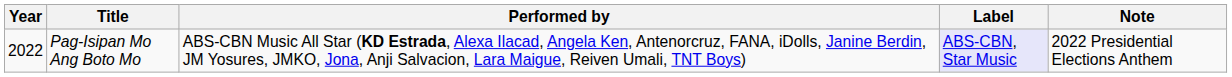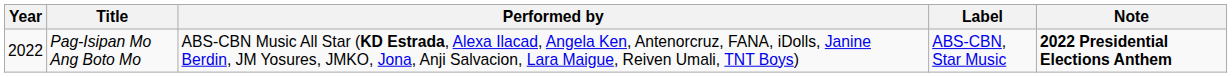(980, 50) lavender background -> (969, 50) no background
(1112, 50) normal -> (1106, 50) bold
